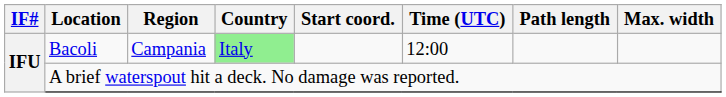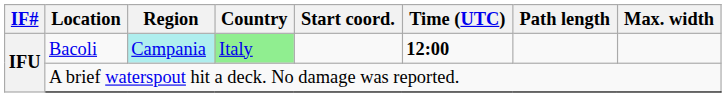(169, 48) no background -> (169, 48) paleturquoise background
(427, 48) normal -> (428, 48) bold
